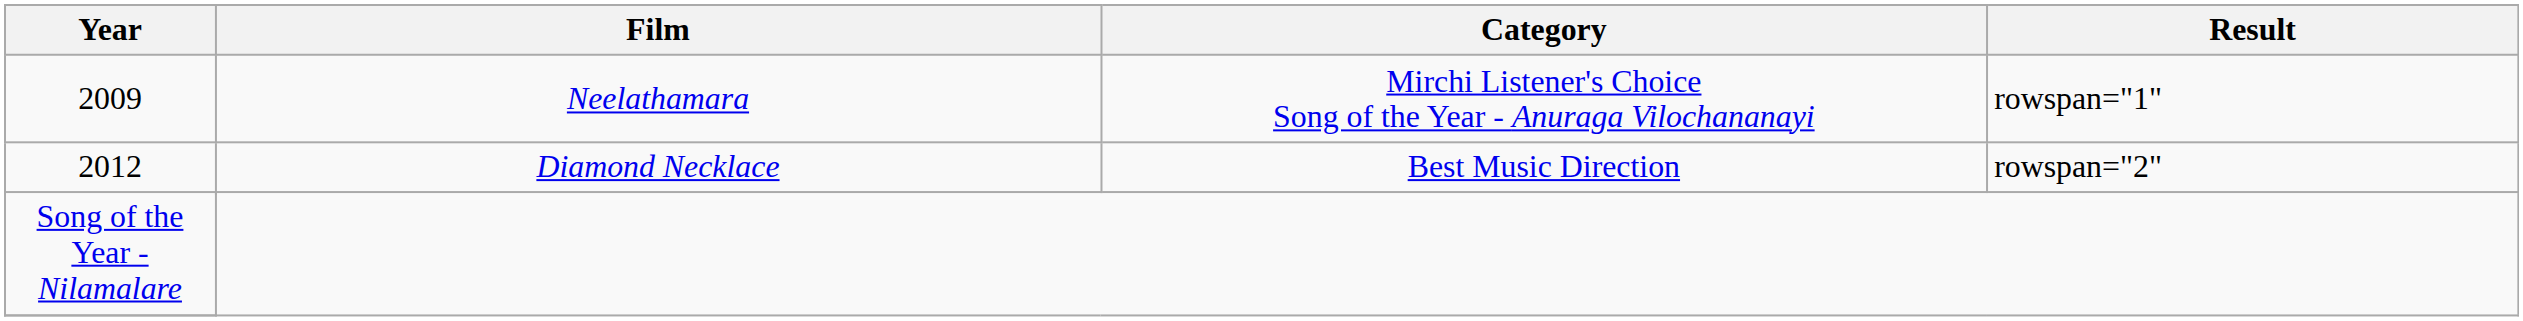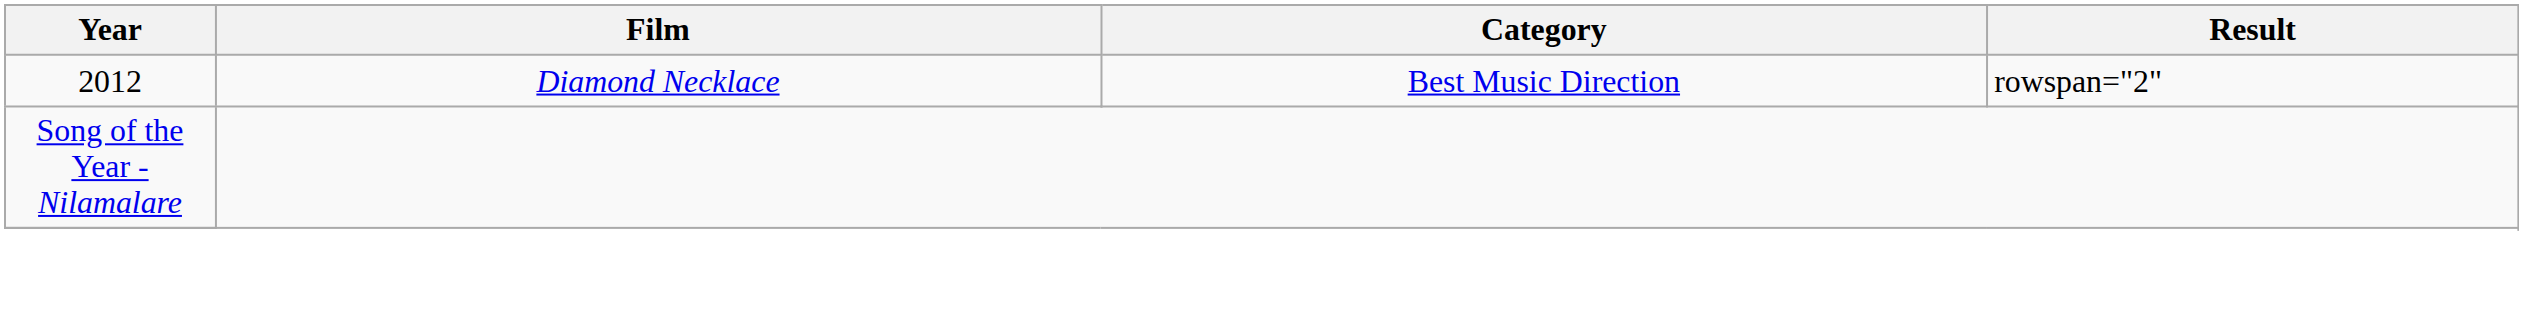- row: (658, 98)
